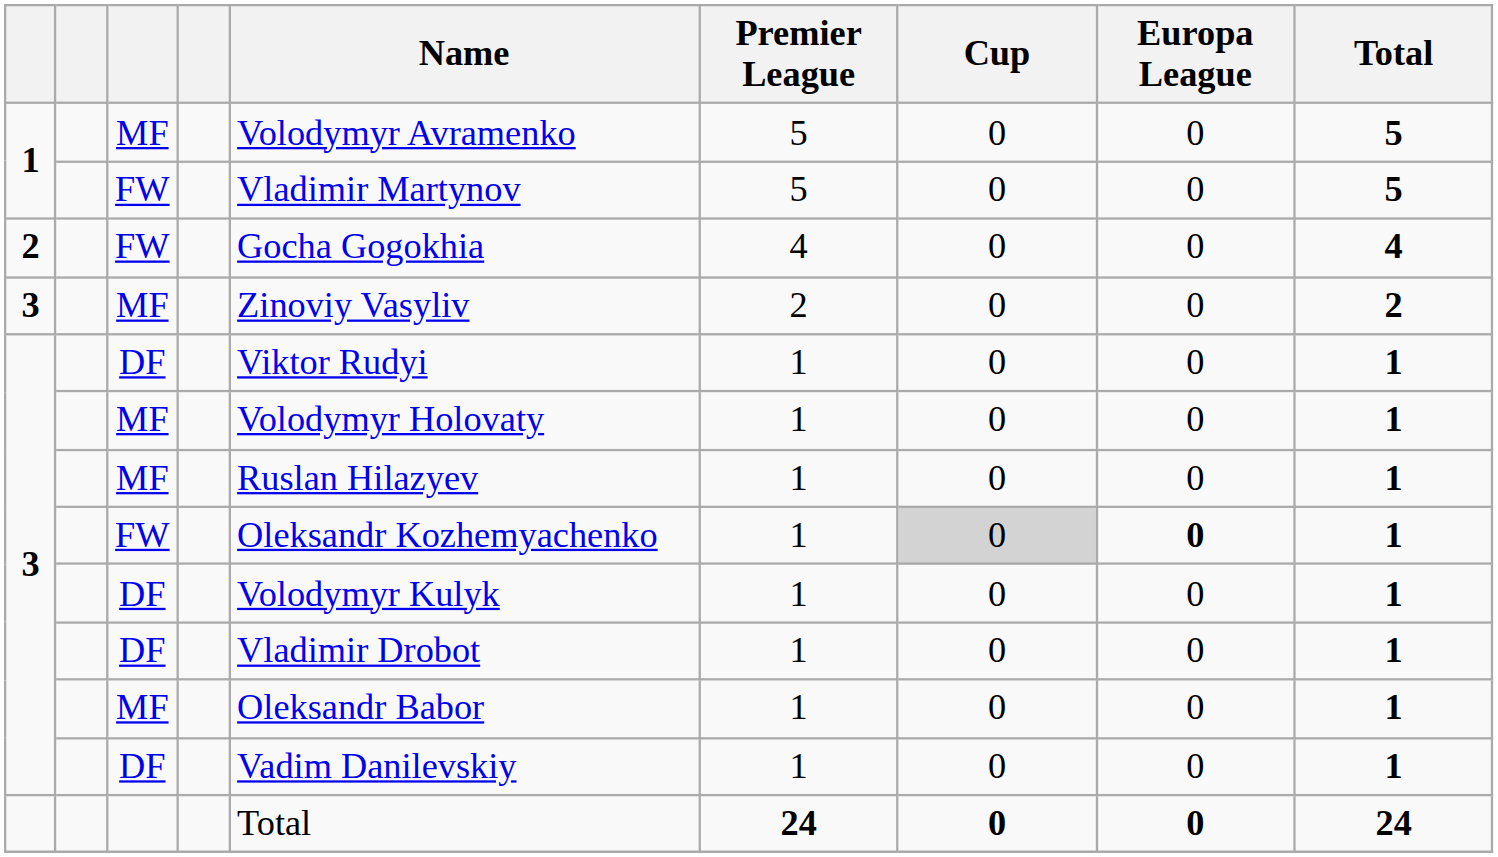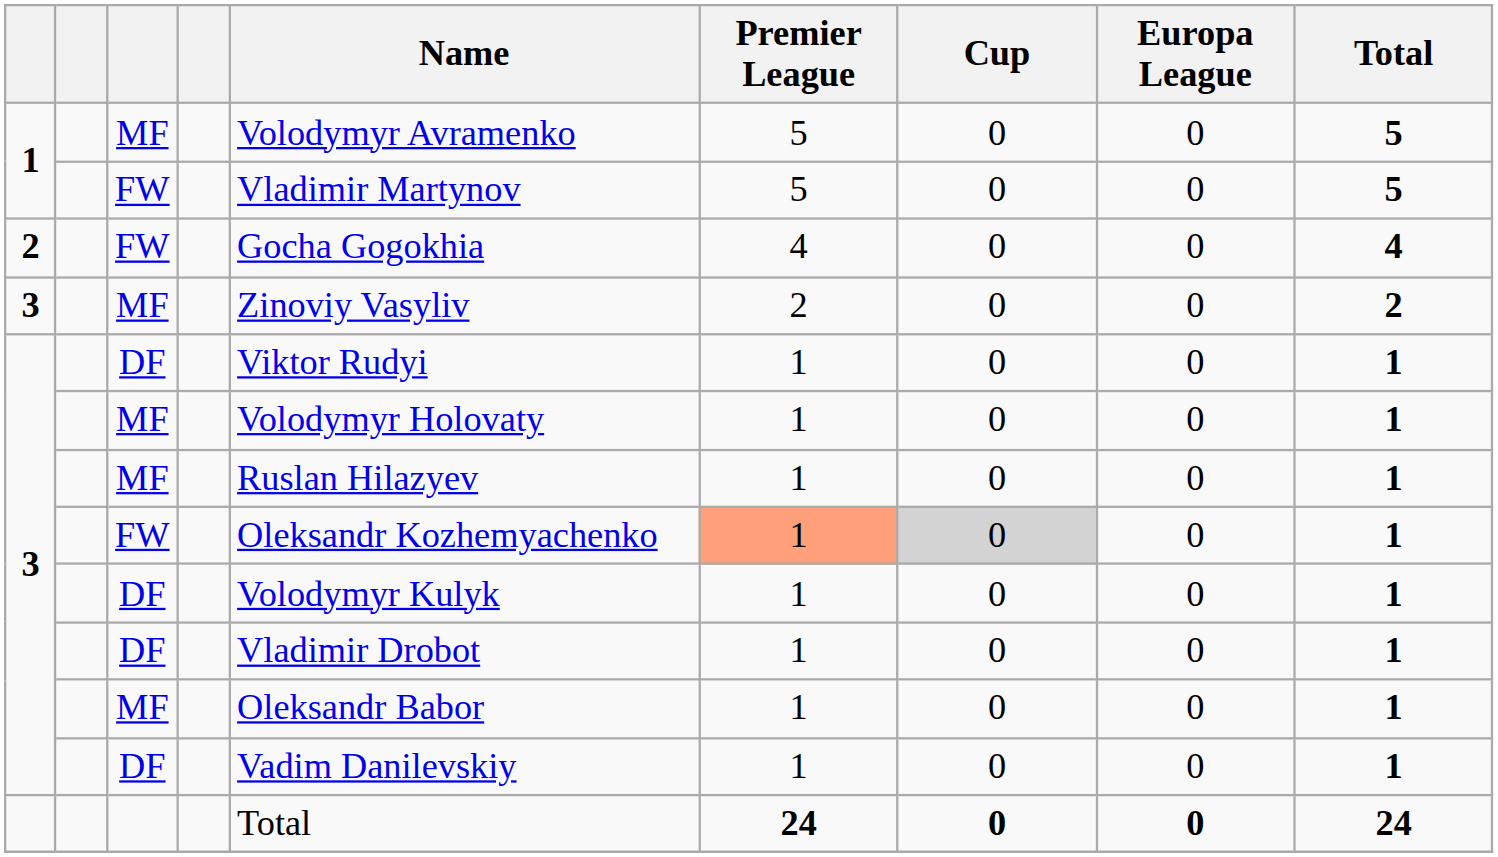(799, 534) no background -> (799, 534) lightsalmon background
(1195, 534) bold -> (1195, 534) normal
